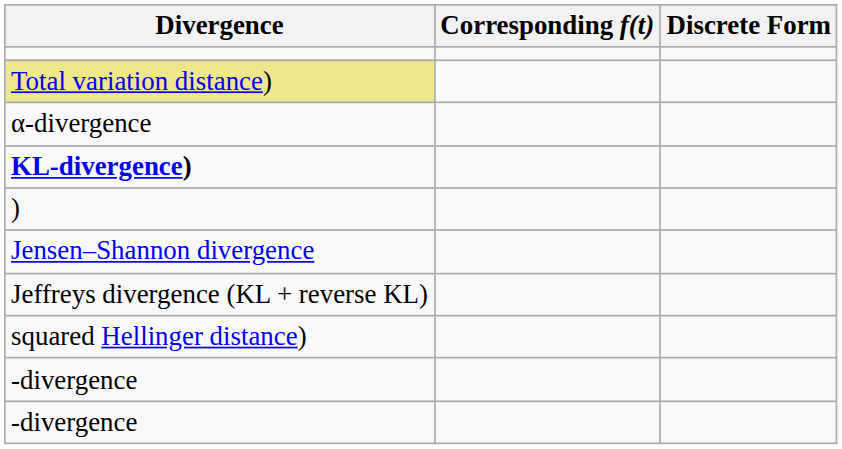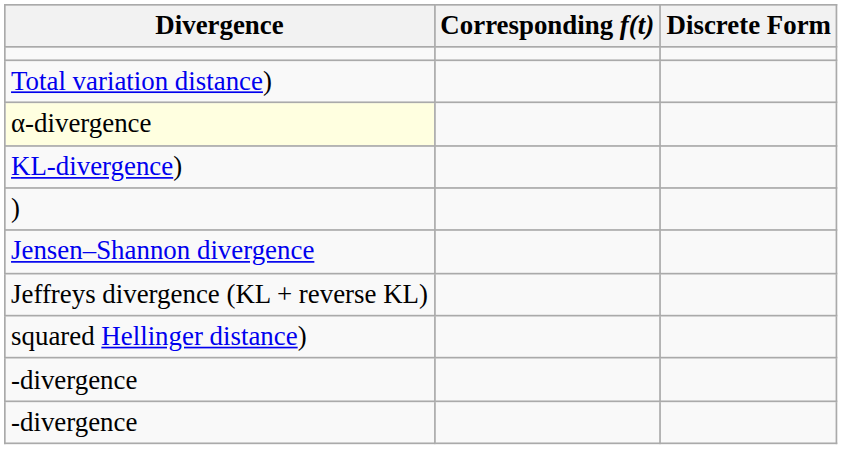(141, 80) khaki background -> (141, 80) no background
(81, 123) no background -> (81, 123) lightyellow background
(101, 166) bold -> (97, 166) normal
